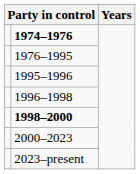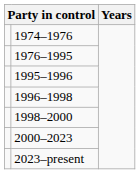(43, 35) bold -> (43, 35) normal
(43, 117) bold -> (43, 117) normal
